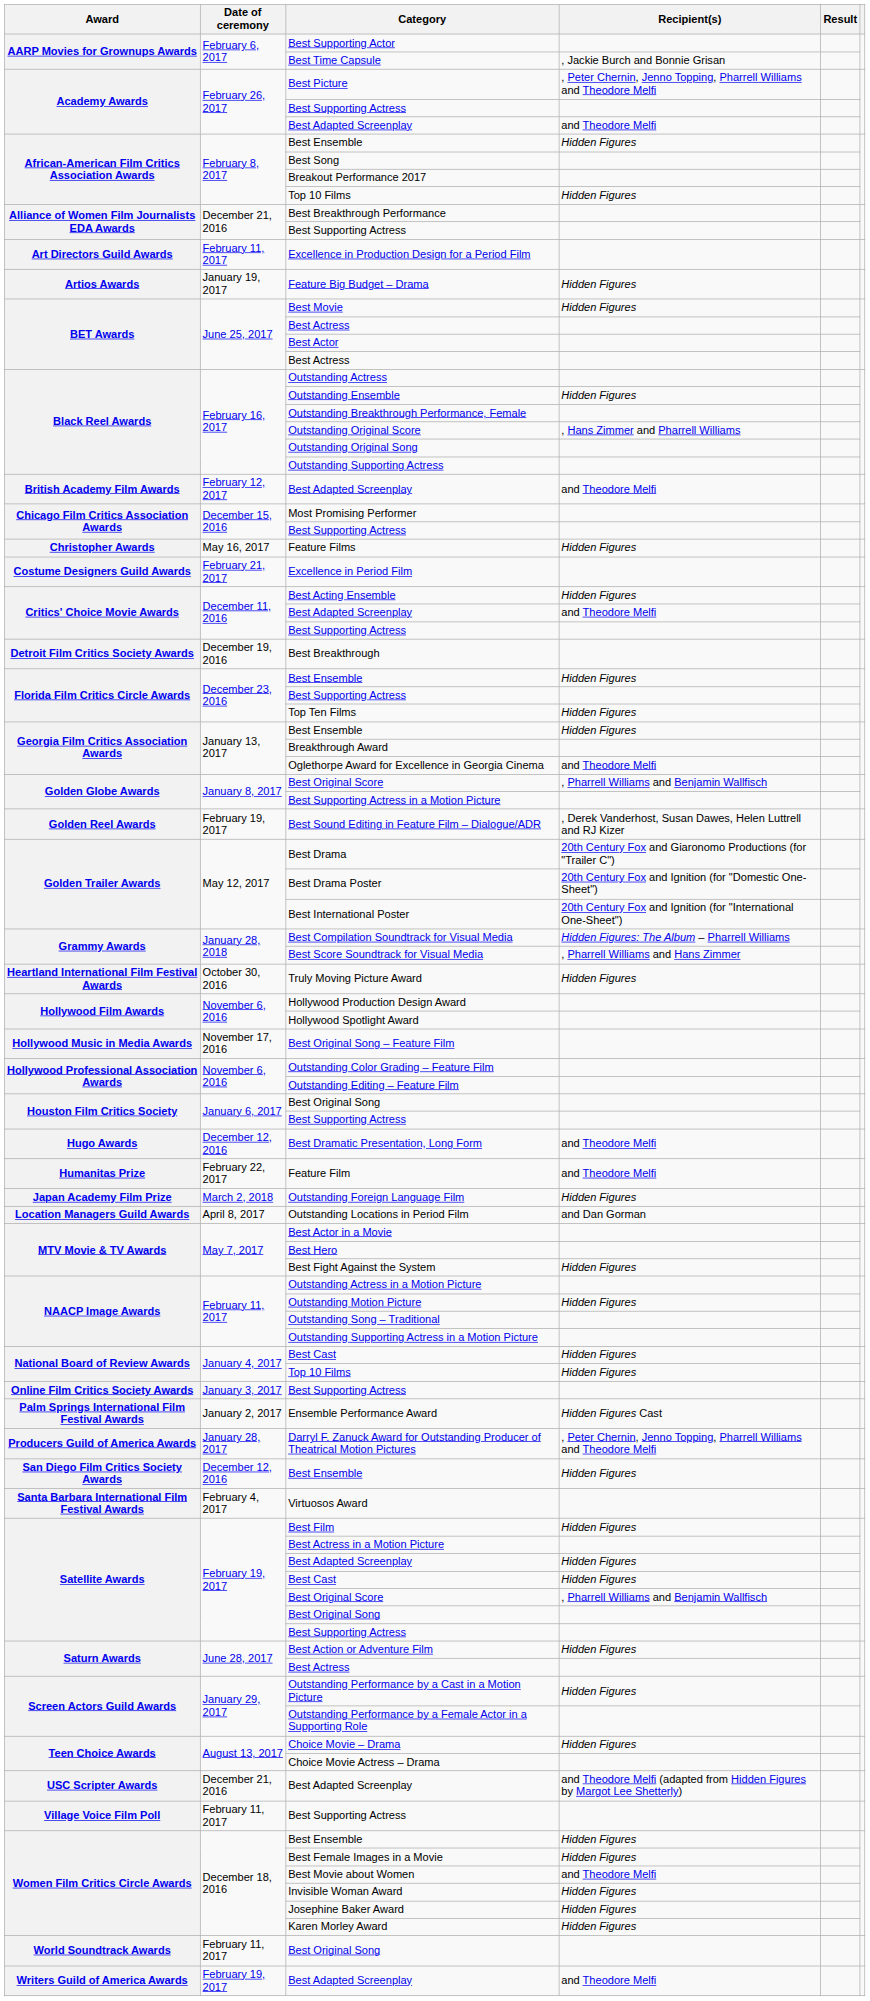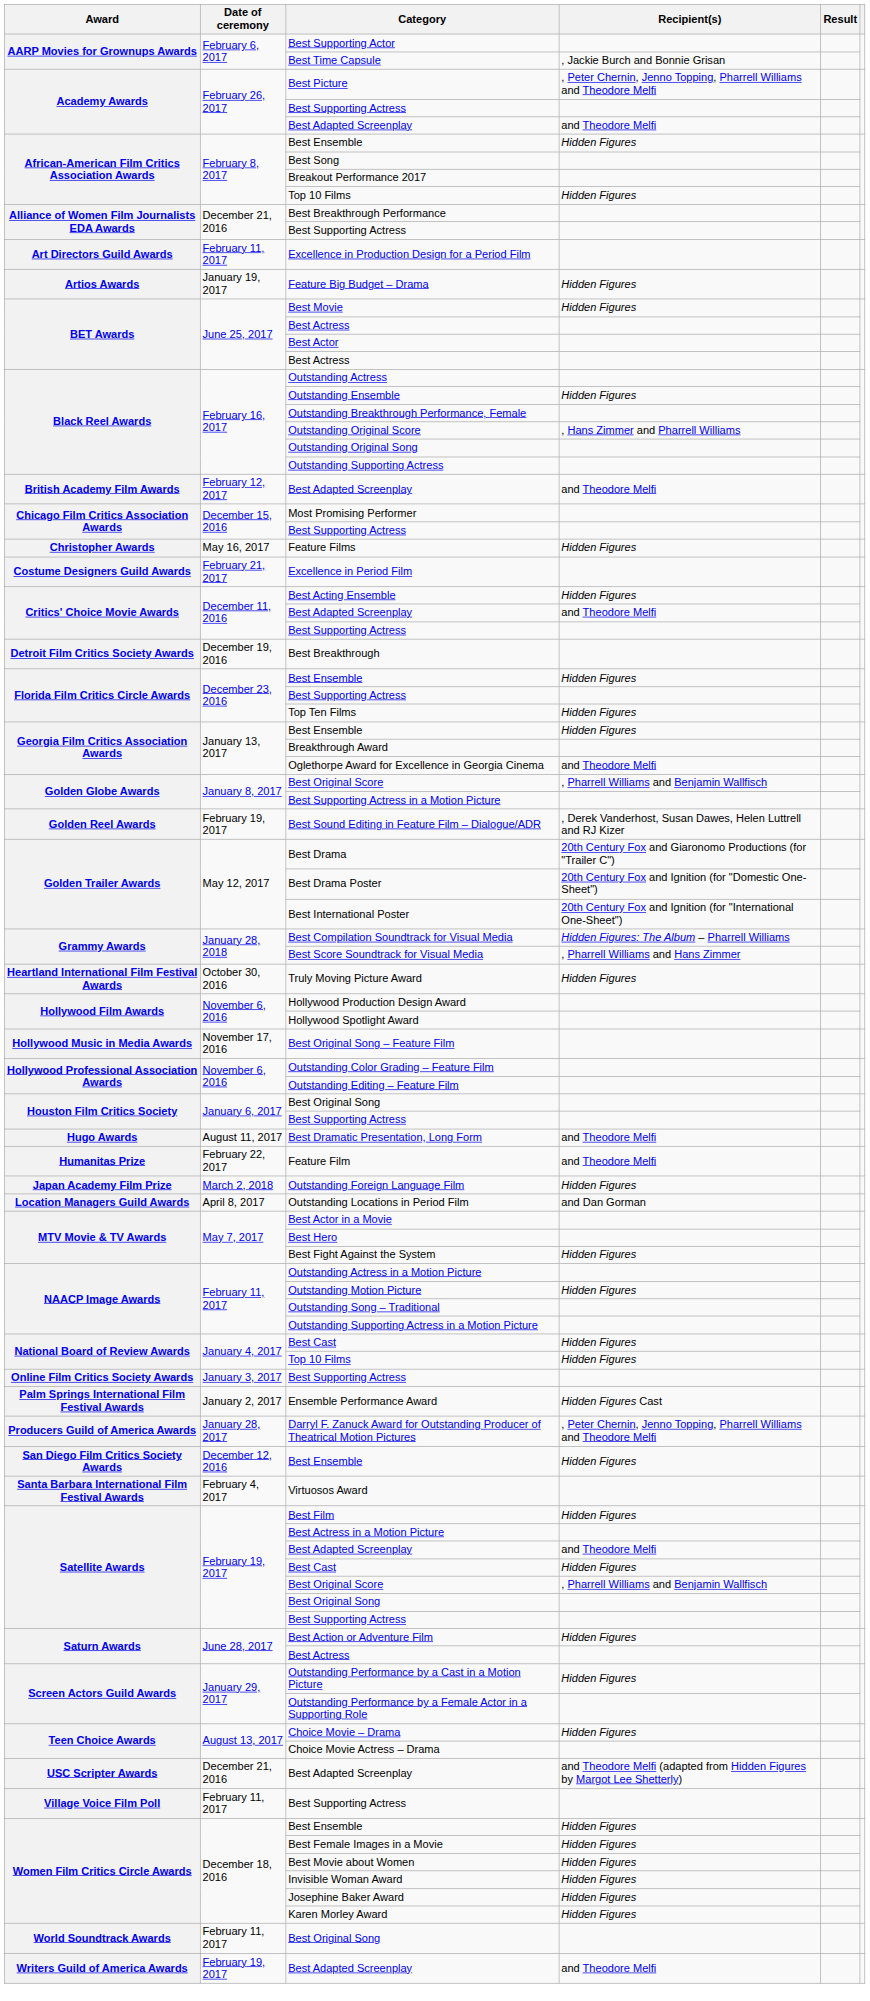(237, 1143) December 12, 2016 -> (242, 1137) August 11, 2017
(599, 1562) Hidden Figures -> (609, 1549) and Theodore Melfi
(609, 1874) and Theodore Melfi -> (599, 1862) Hidden Figures
